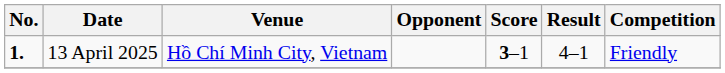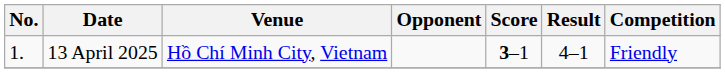(17, 51) bold -> (17, 51) normal
